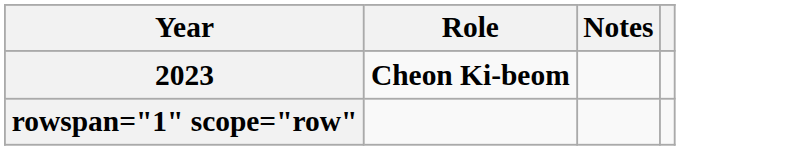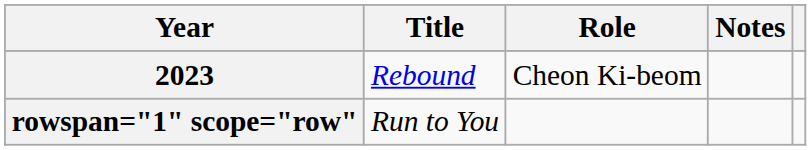+ column: (435, 27)
(470, 74) bold -> (607, 74) normal
